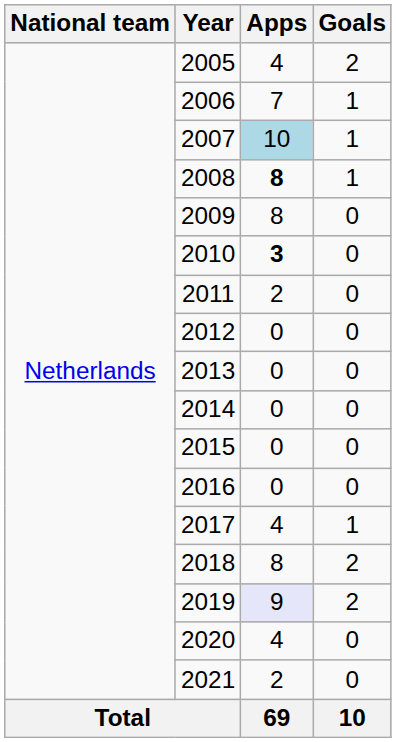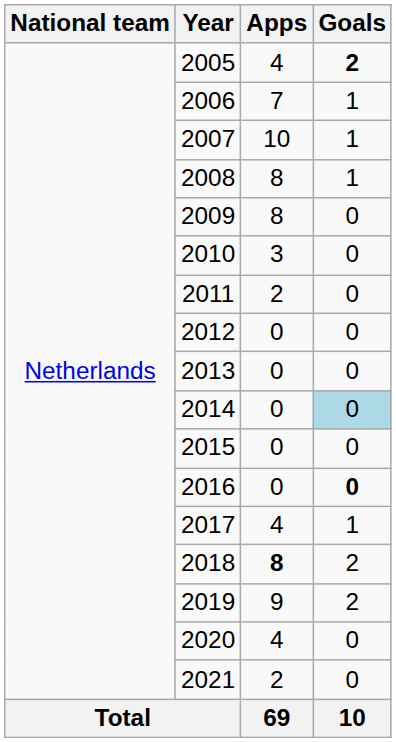(352, 62) normal -> (352, 62) bold
(277, 139) lightblue background -> (277, 139) no background
(277, 178) bold -> (277, 178) normal
(277, 255) bold -> (277, 255) normal
(352, 409) no background -> (352, 409) lightblue background
(352, 486) normal -> (352, 486) bold
(277, 563) normal -> (277, 563) bold
(277, 602) lavender background -> (277, 602) no background
